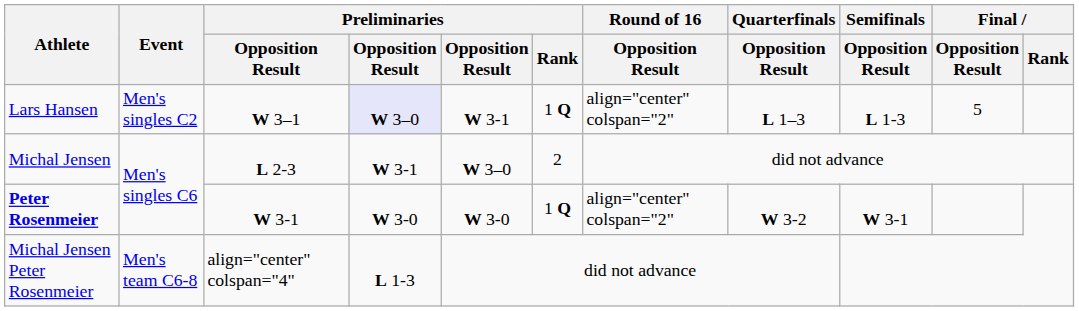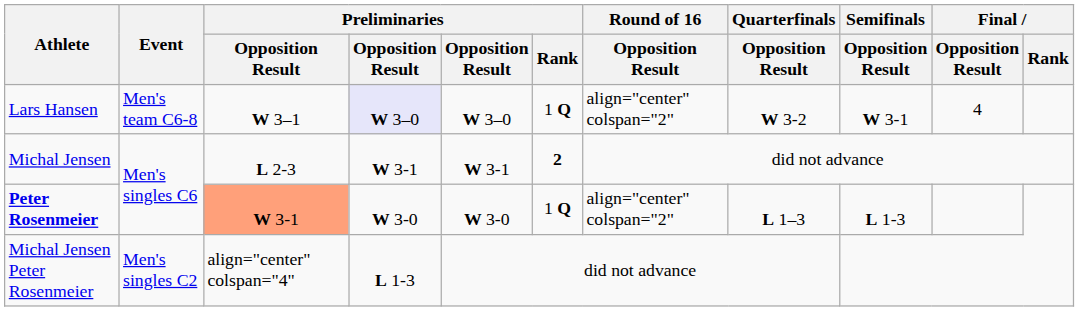(160, 109) Men's singles C2 -> (160, 109) Men's team C6-8
(487, 119) W 3-1 -> (487, 119) W 3–0
(784, 119) L 1–3 -> (784, 119) W 3-2
(885, 119) L 1-3 -> (885, 119) W 3-1
(977, 109) 5 -> (977, 109) 4
(487, 169) W 3–0 -> (487, 169) W 3-1
(558, 159) normal -> (558, 159) bold
(276, 219) no background -> (276, 219) lightsalmon background
(784, 219) W 3-2 -> (784, 219) L 1–3
(885, 219) W 3-1 -> (885, 219) L 1-3
(160, 270) Men's team C6-8 -> (160, 270) Men's singles C2
